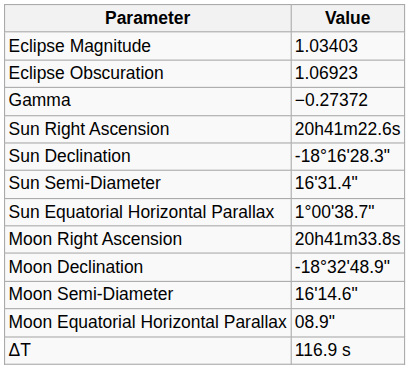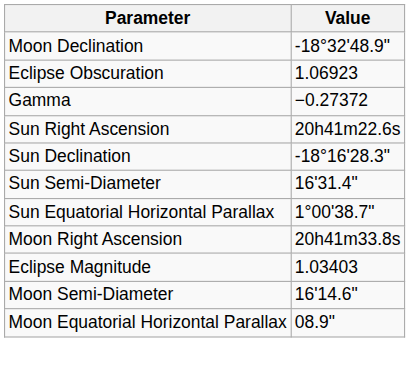rows swapped: (80, 45) <-> (76, 267)
- row: (20, 350)
